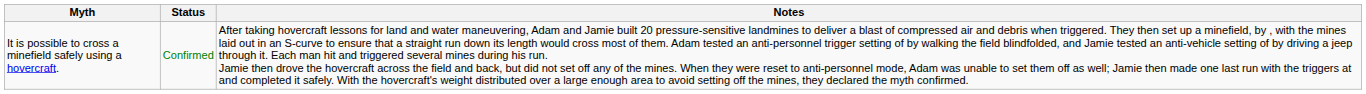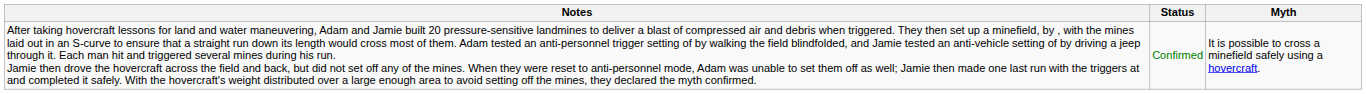columns swapped: (82, 13) <-> (789, 13)
